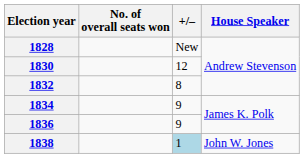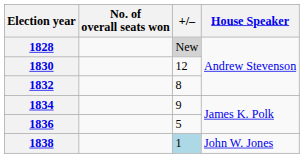(187, 47) no background -> (187, 47) lightgrey background
(178, 124) 9 -> (178, 124) 5
